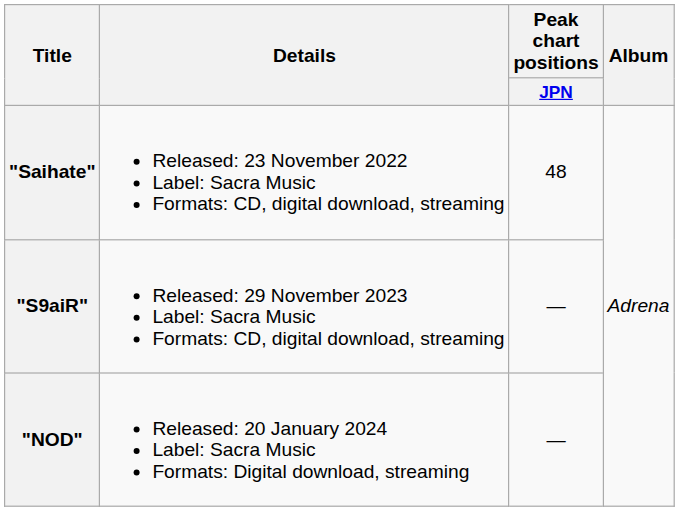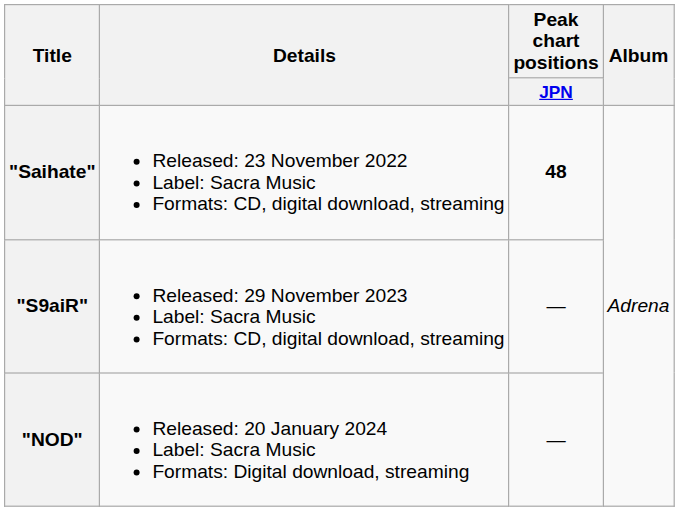(556, 172) normal -> (556, 172) bold
